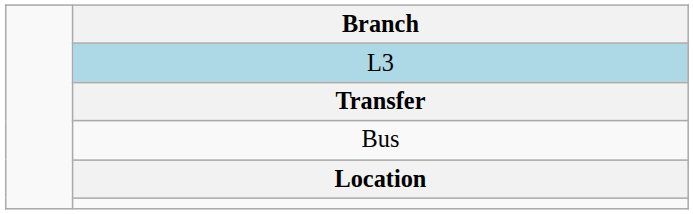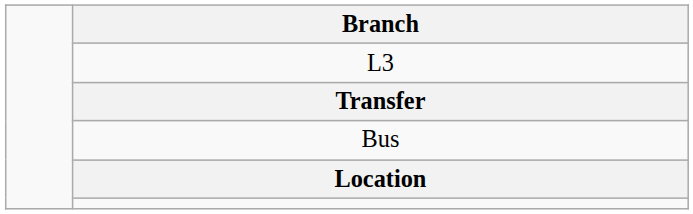(380, 62) lightblue background -> (380, 62) no background
